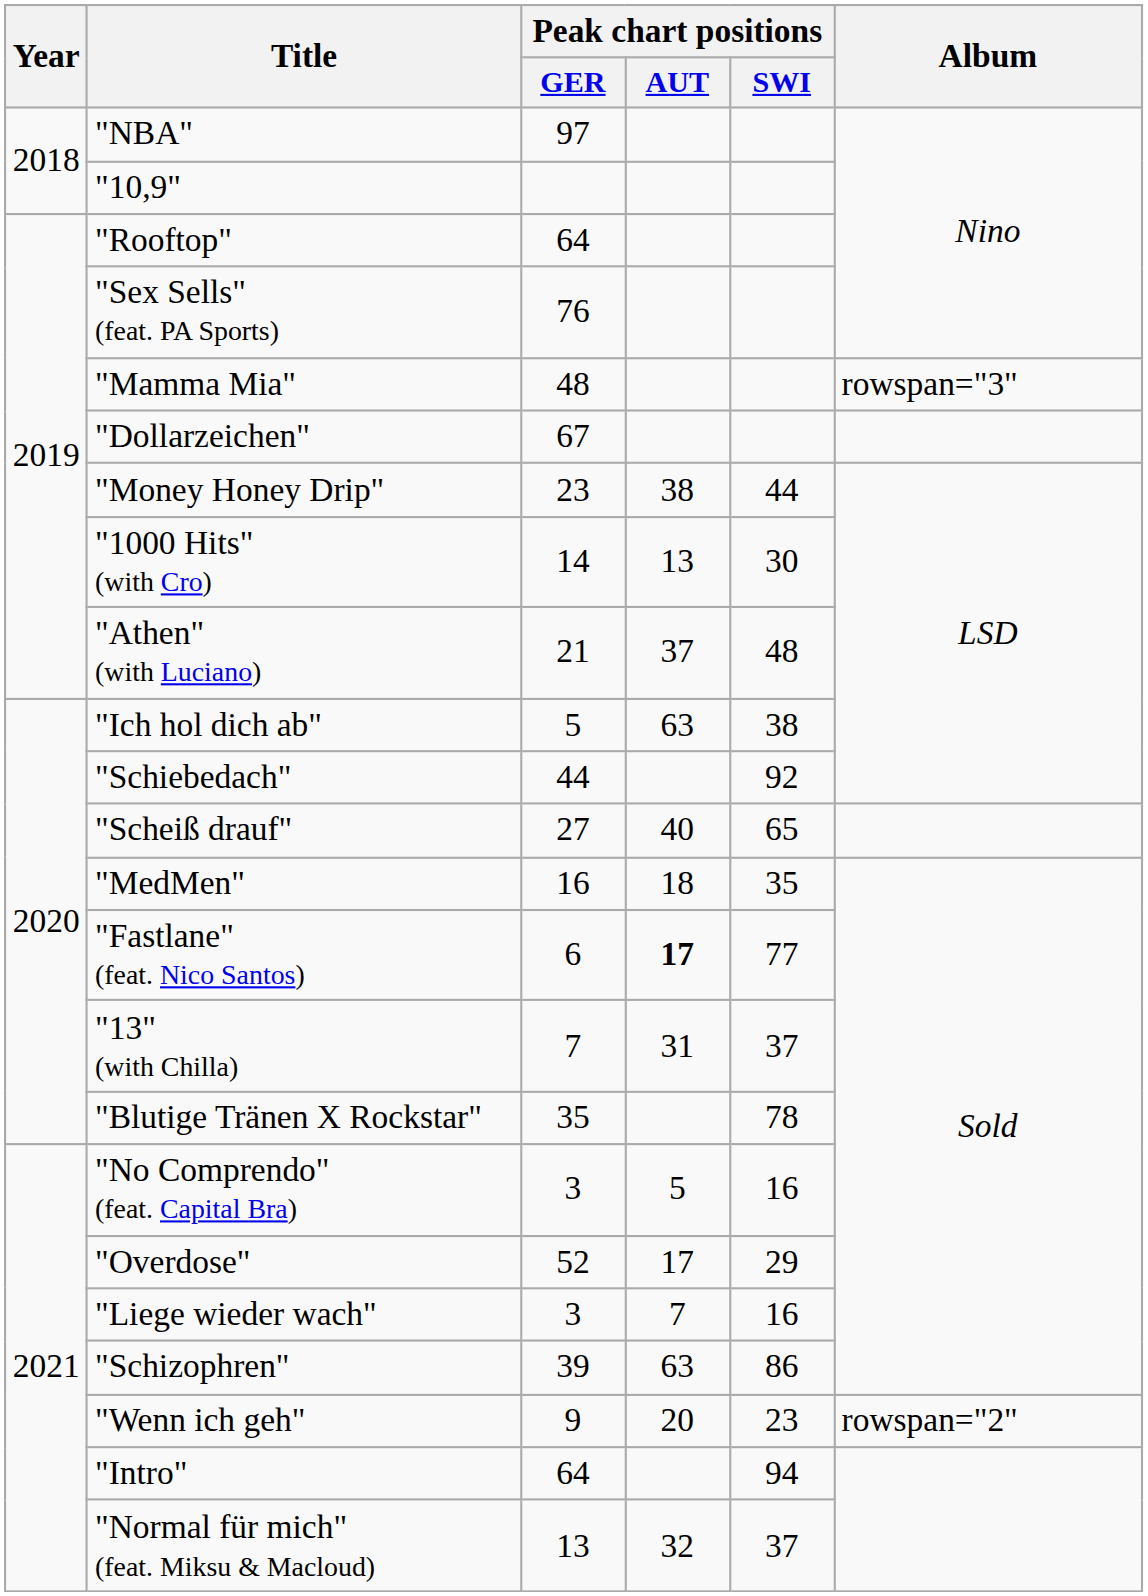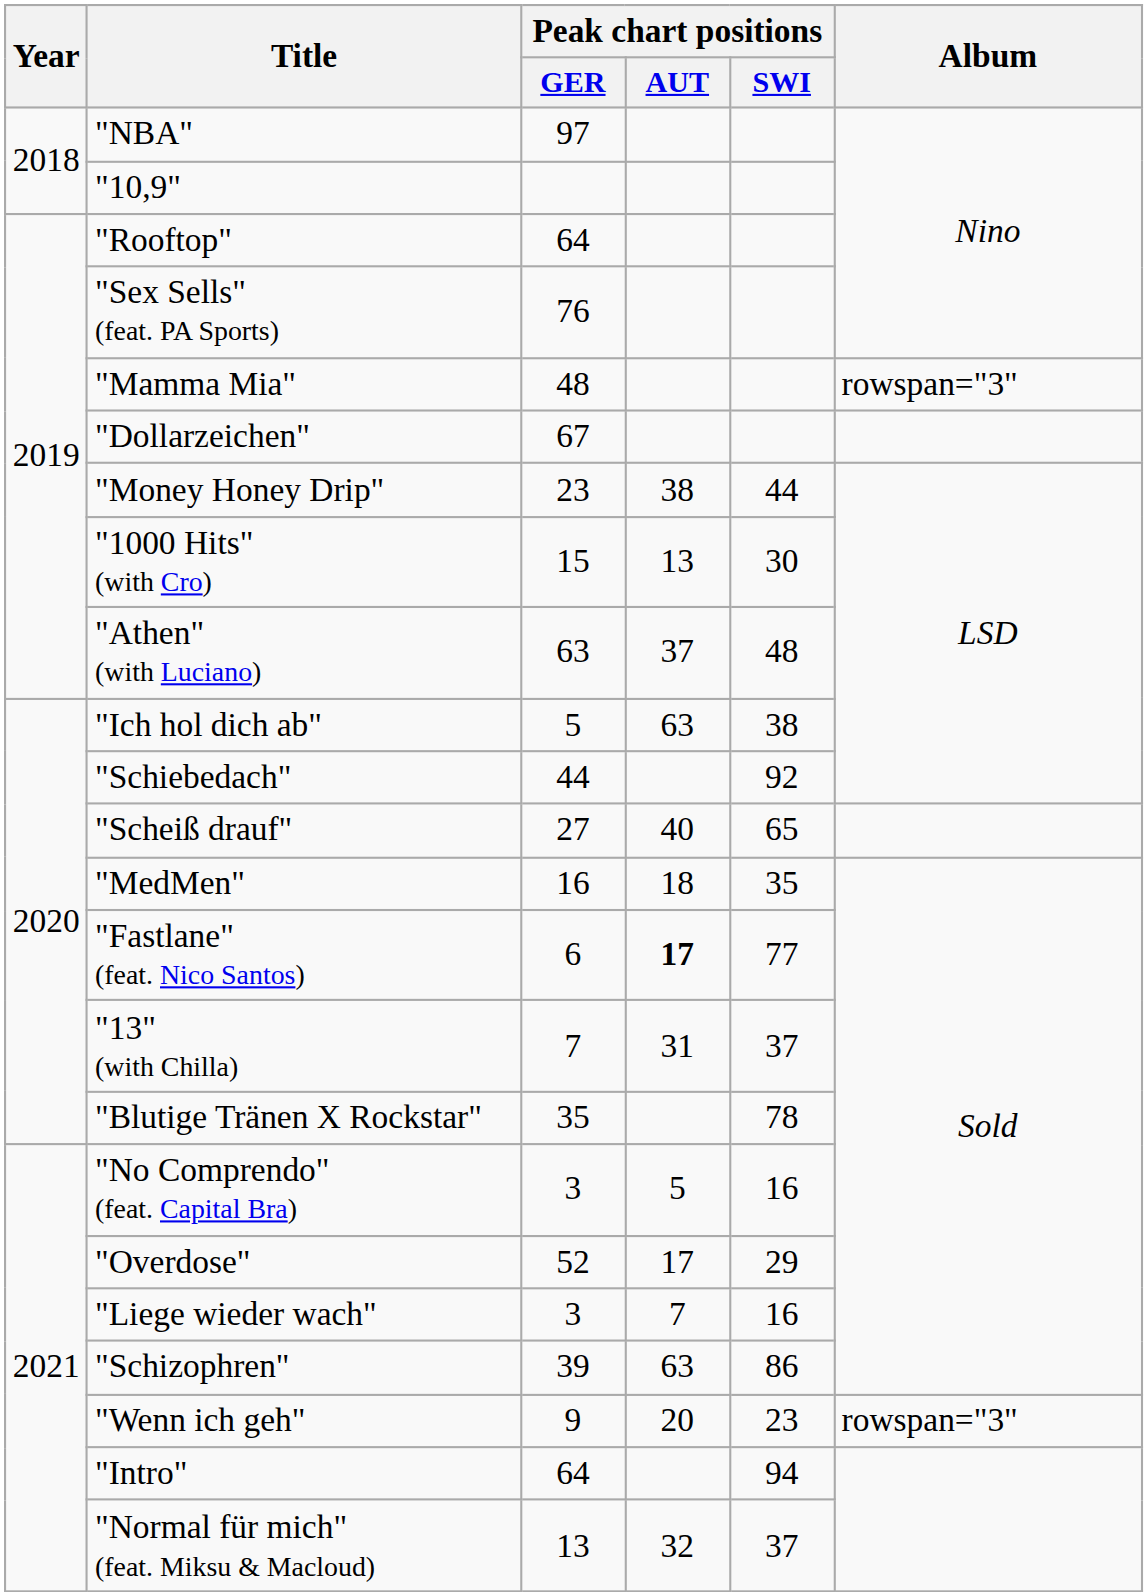(573, 561) 14 -> (573, 561) 15
(573, 652) 21 -> (573, 652) 63
(930, 1420) rowspan="2" -> (930, 1420) rowspan="3"
